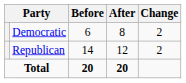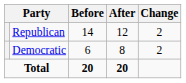rows swapped: (39, 50) <-> (39, 31)
